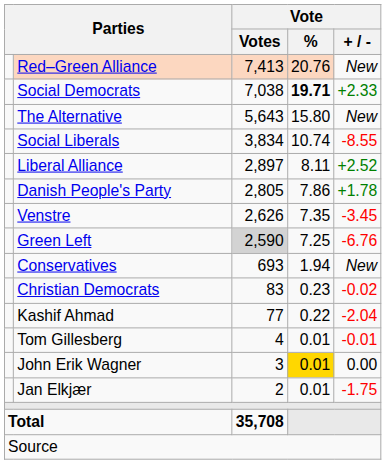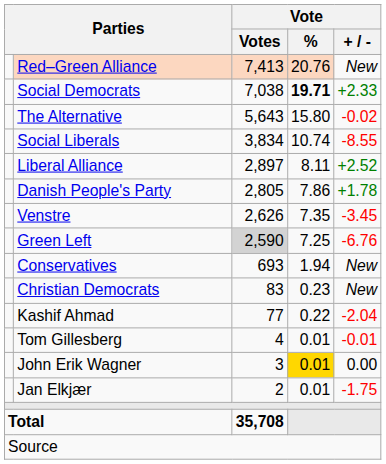(361, 116) New -> (359, 116) -0.02
(359, 290) -0.02 -> (361, 290) New
